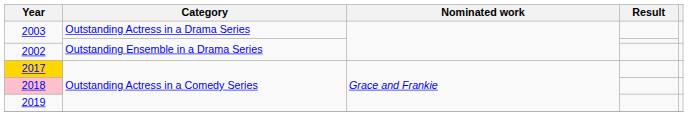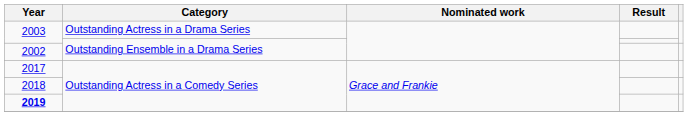(34, 68) gold background -> (34, 68) no background
(34, 85) pink background -> (34, 85) no background
(34, 102) normal -> (34, 102) bold
